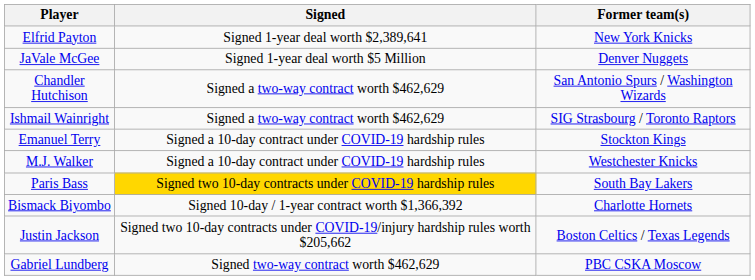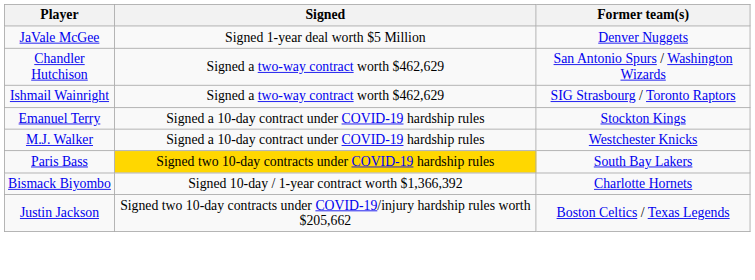- row: (59, 37)
- row: (59, 264)
